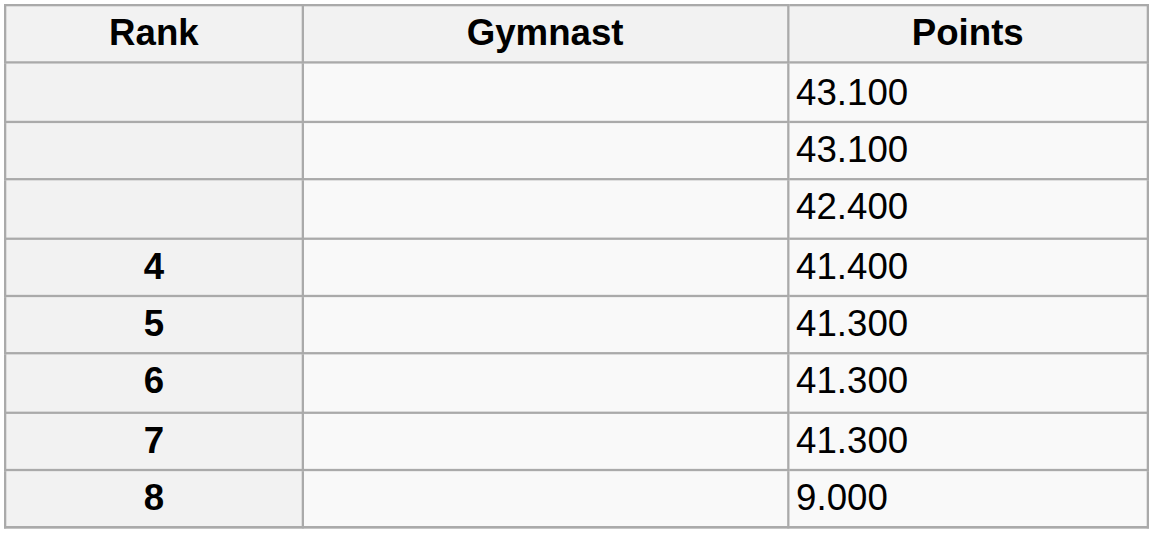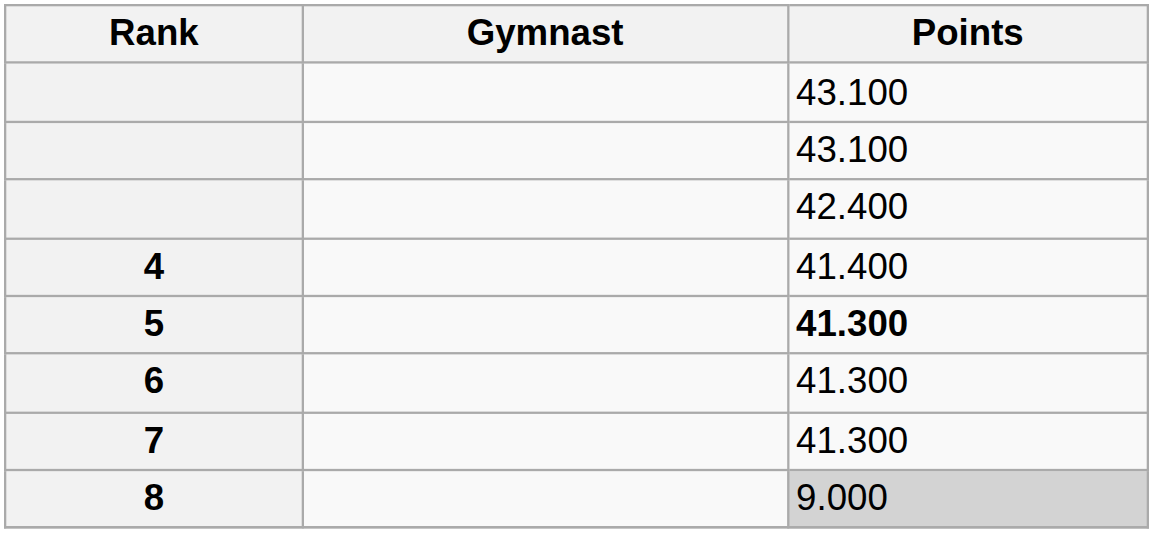(852, 324) normal -> (852, 324) bold
(842, 498) no background -> (842, 498) lightgrey background
